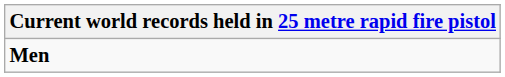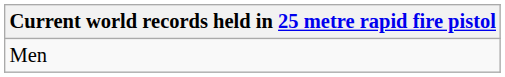(29, 55) bold -> (28, 55) normal
